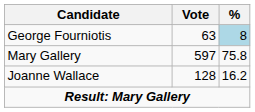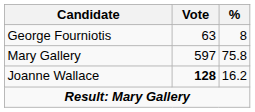(243, 35) lightblue background -> (243, 35) no background
(205, 76) normal -> (205, 76) bold
